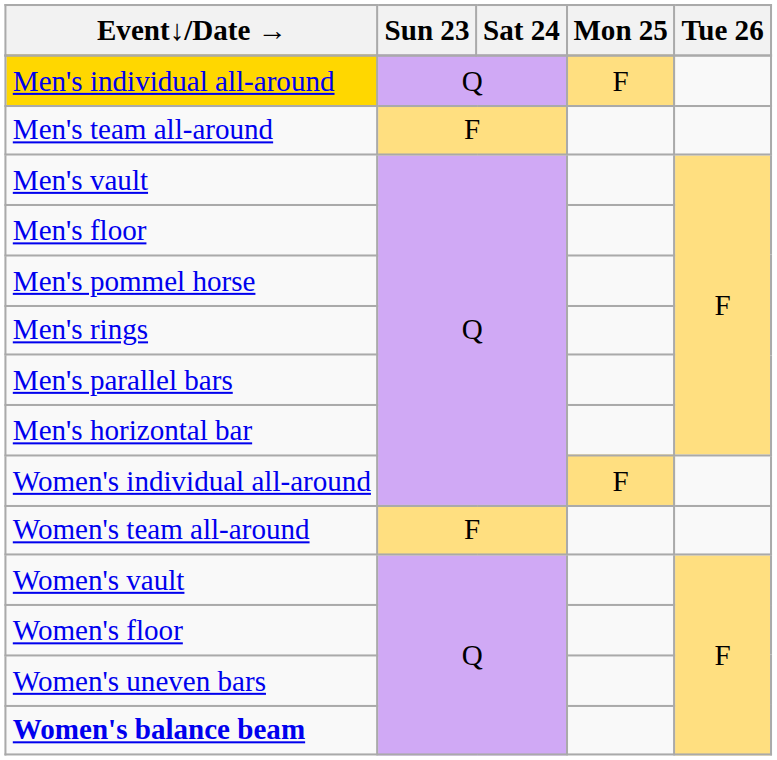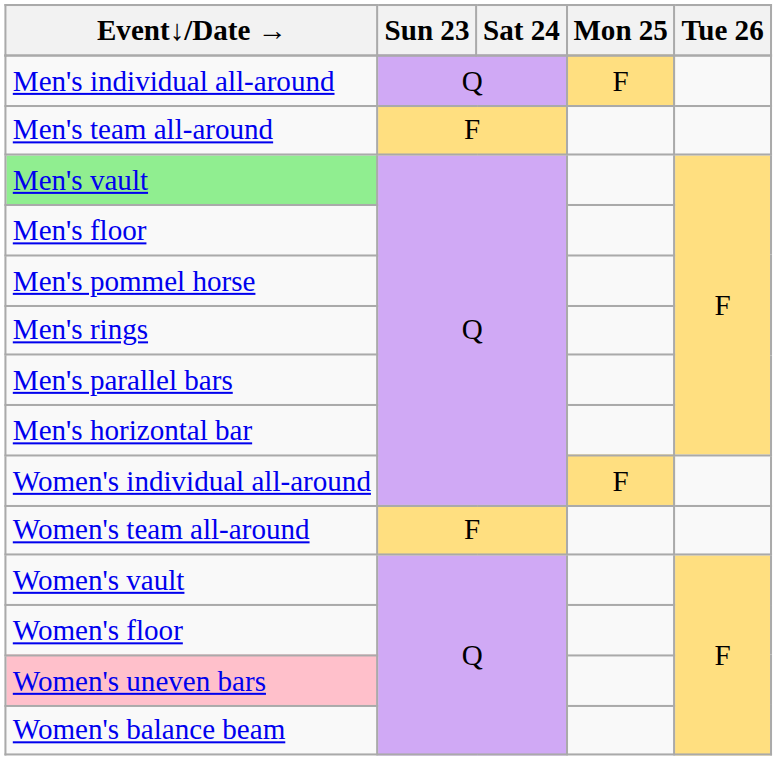(174, 80) gold background -> (174, 80) no background
(80, 180) no background -> (80, 180) lightgreen background
(139, 680) no background -> (139, 680) pink background
(159, 730) bold -> (149, 730) normal
